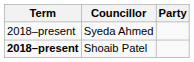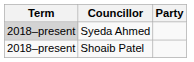(41, 31) no background -> (41, 31) lightgrey background
(43, 48) bold -> (41, 48) normal
